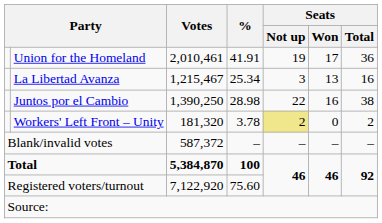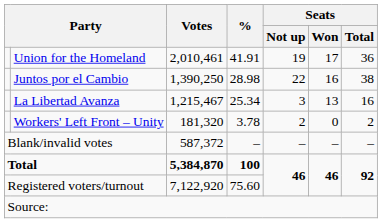rows swapped: (71, 100) <-> (67, 79)
(302, 121) khaki background -> (302, 121) no background
